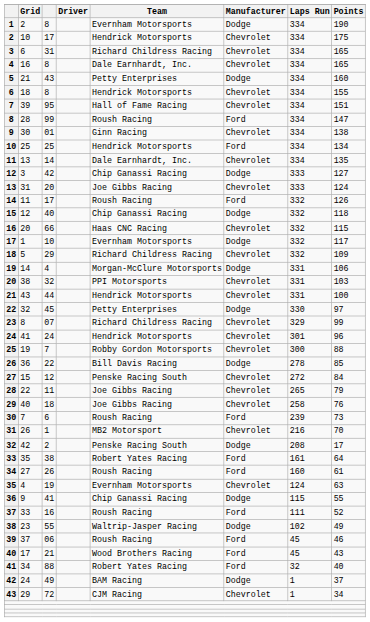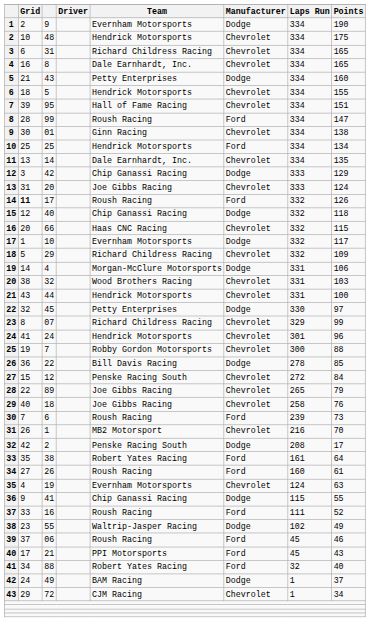(47, 25) 8 -> (47, 25) 9
(49, 38) 17 -> (49, 38) 48
(47, 92) 8 -> (47, 92) 5
(341, 174) 127 -> (341, 174) 129
(25, 201) normal -> (25, 201) bold
(130, 282) PPI Motorsports -> (142, 282) Wood Brothers Racing
(49, 391) 11 -> (49, 391) 89
(142, 554) Wood Brothers Racing -> (130, 554) PPI Motorsports
